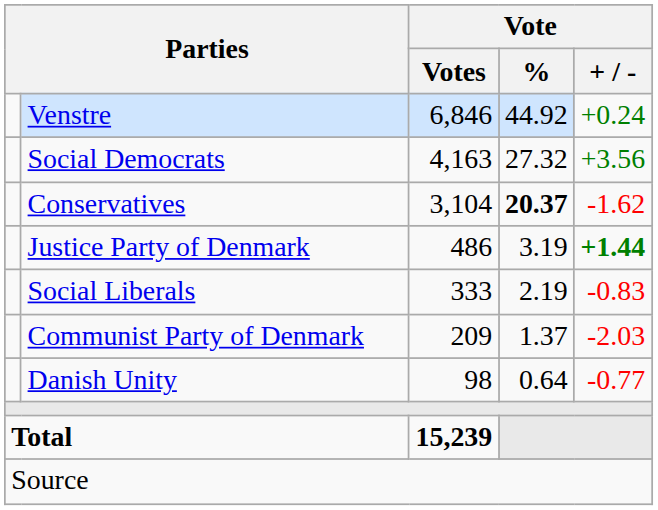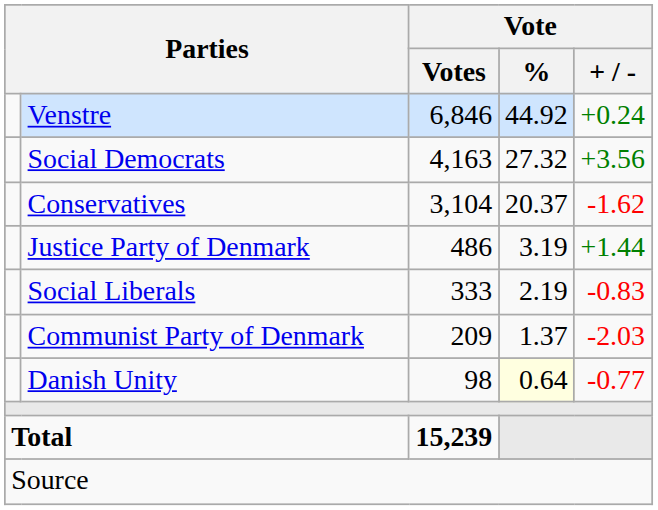(536, 203) bold -> (536, 203) normal
(613, 247) bold -> (613, 247) normal
(543, 379) no background -> (543, 379) lightyellow background
